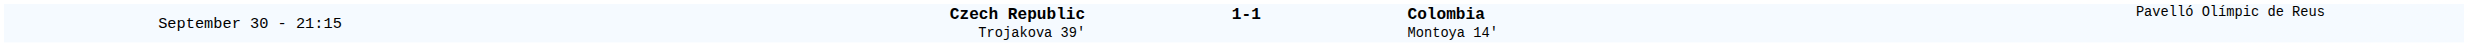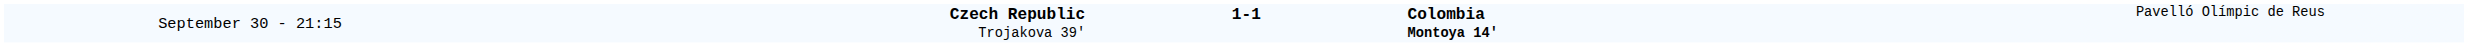(1453, 34) normal -> (1453, 34) bold
